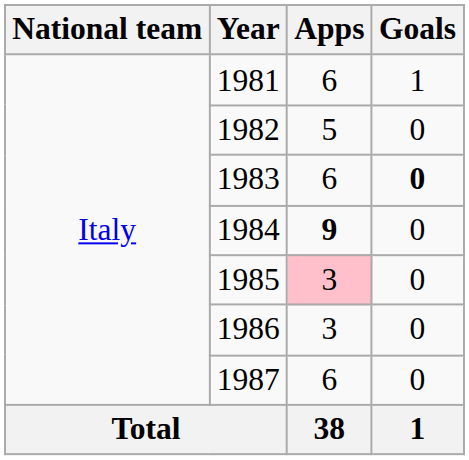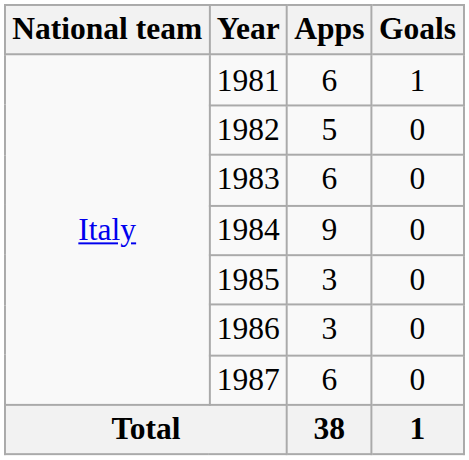(417, 179) bold -> (417, 179) normal
(329, 229) bold -> (329, 229) normal
(329, 279) pink background -> (329, 279) no background
